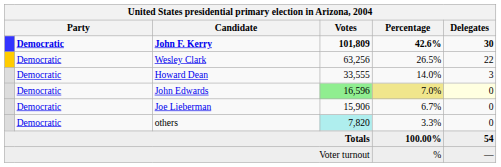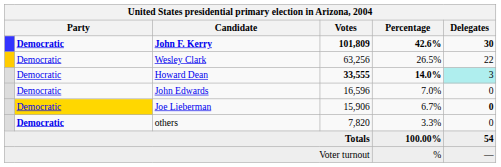(357, 75) normal -> (357, 75) bold
(429, 75) normal -> (428, 75) bold
(491, 75) no background -> (491, 75) paleturquoise background
(357, 91) lightgreen background -> (357, 91) no background
(431, 91) khaki background -> (431, 91) no background
(491, 91) lightyellow background -> (491, 91) no background
(39, 107) no background -> (39, 107) gold background
(491, 107) normal -> (491, 107) bold
(39, 123) normal -> (40, 123) bold
(359, 123) paleturquoise background -> (359, 123) no background
